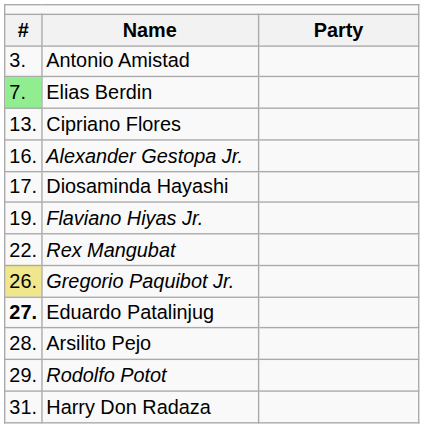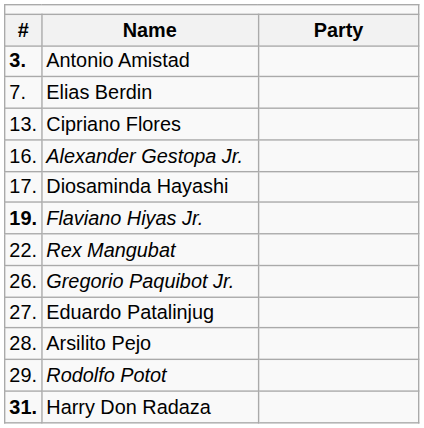(18, 61) normal -> (18, 61) bold
(18, 93) lightgreen background -> (18, 93) no background
(23, 218) normal -> (23, 218) bold
(23, 281) khaki background -> (23, 281) no background
(23, 313) bold -> (23, 313) normal
(23, 407) normal -> (23, 407) bold
